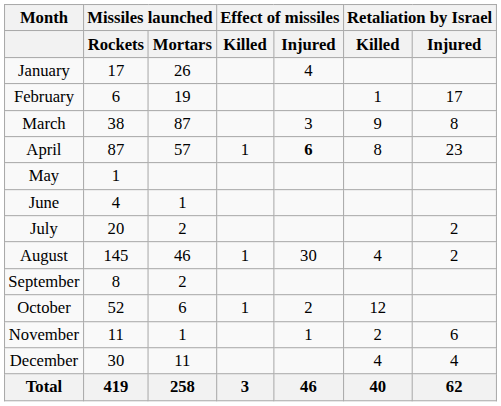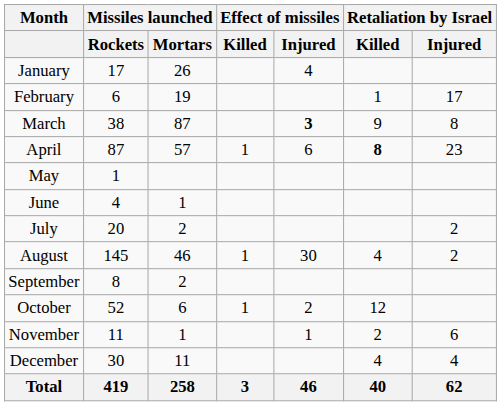(308, 123) normal -> (308, 123) bold
(308, 149) bold -> (308, 149) normal
(378, 149) normal -> (378, 149) bold
